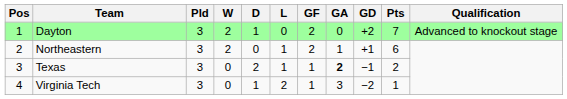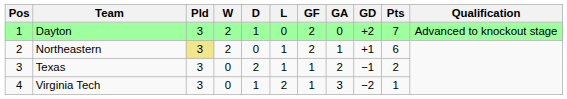(200, 49) no background -> (200, 49) khaki background
(340, 67) bold -> (340, 67) normal
